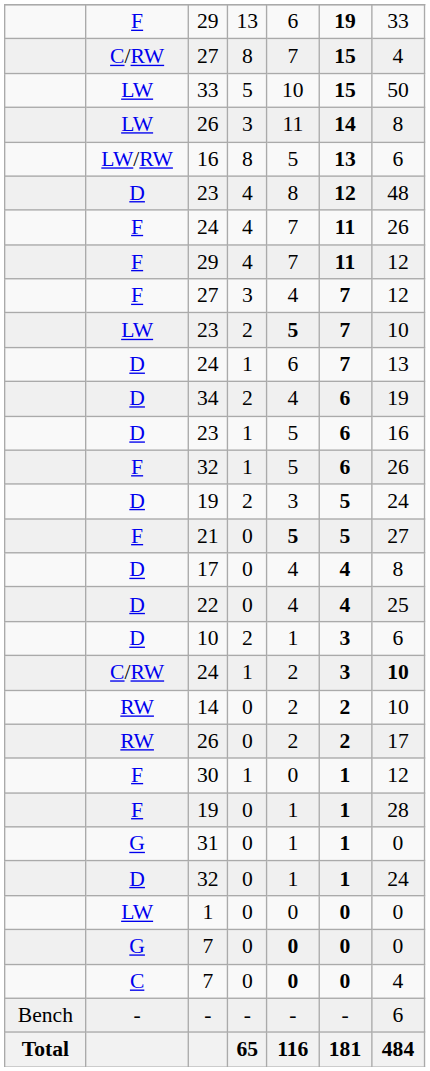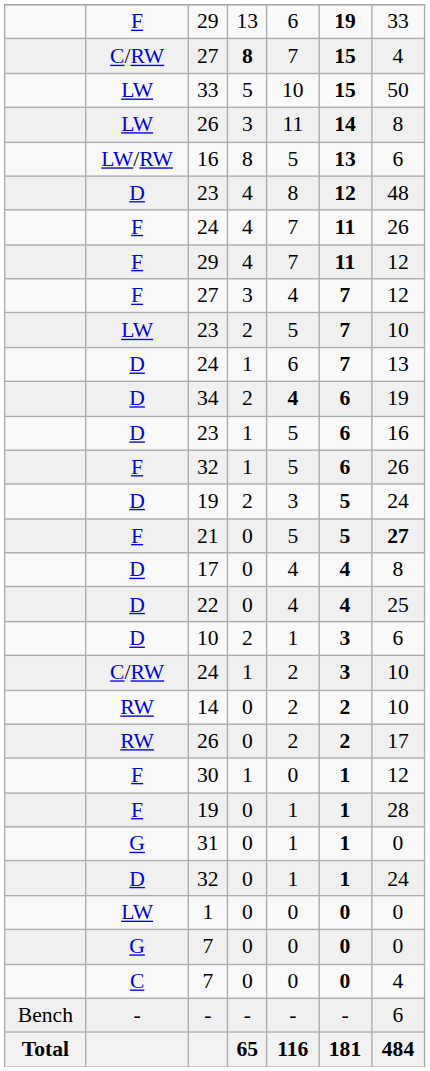(247, 55) normal -> (247, 55) bold
(293, 329) bold -> (293, 329) normal
(293, 398) normal -> (293, 398) bold
(293, 535) bold -> (293, 535) normal
(398, 535) normal -> (398, 535) bold
(398, 672) bold -> (398, 672) normal
(293, 946) bold -> (293, 946) normal
(293, 980) bold -> (293, 980) normal
